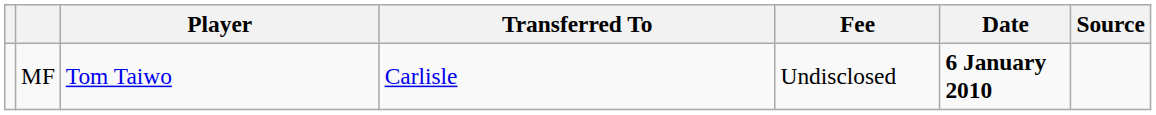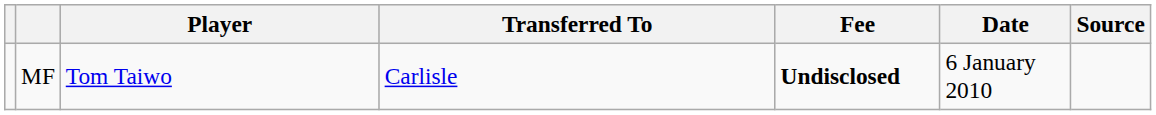(838, 76) normal -> (840, 76) bold
(996, 76) bold -> (991, 76) normal
